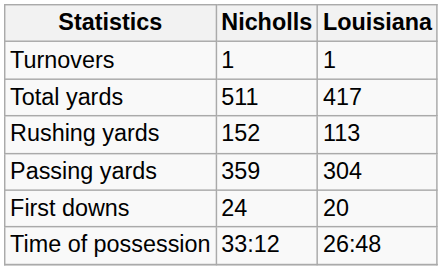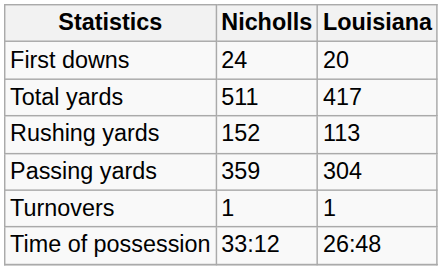rows swapped: (70, 208) <-> (62, 60)
